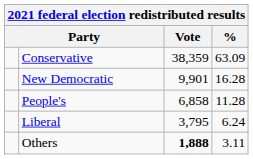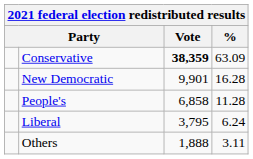(190, 57) normal -> (190, 57) bold
(194, 143) bold -> (194, 143) normal
